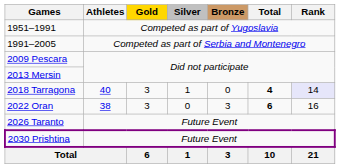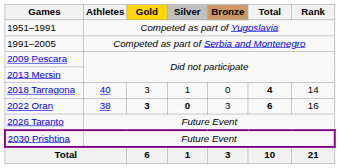(313, 90) lavender background -> (313, 90) no background
(147, 105) normal -> (147, 105) bold
(187, 105) normal -> (187, 105) bold
